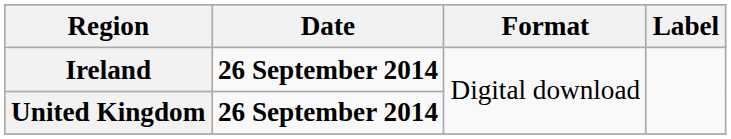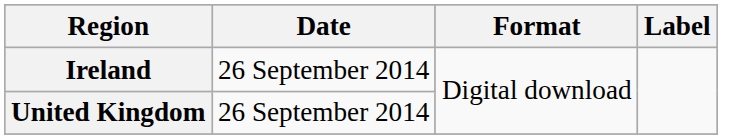(328, 69) bold -> (324, 69) normal
(328, 112) bold -> (324, 112) normal
